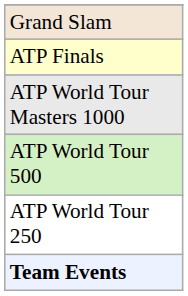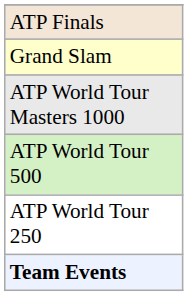(61, 21) Grand Slam -> (57, 21) ATP Finals
(57, 56) ATP Finals -> (61, 56) Grand Slam
